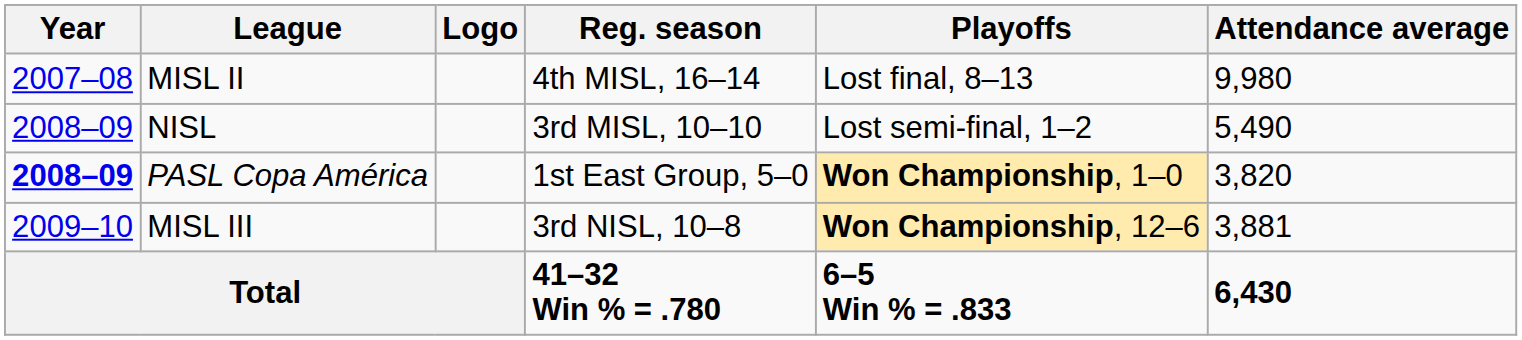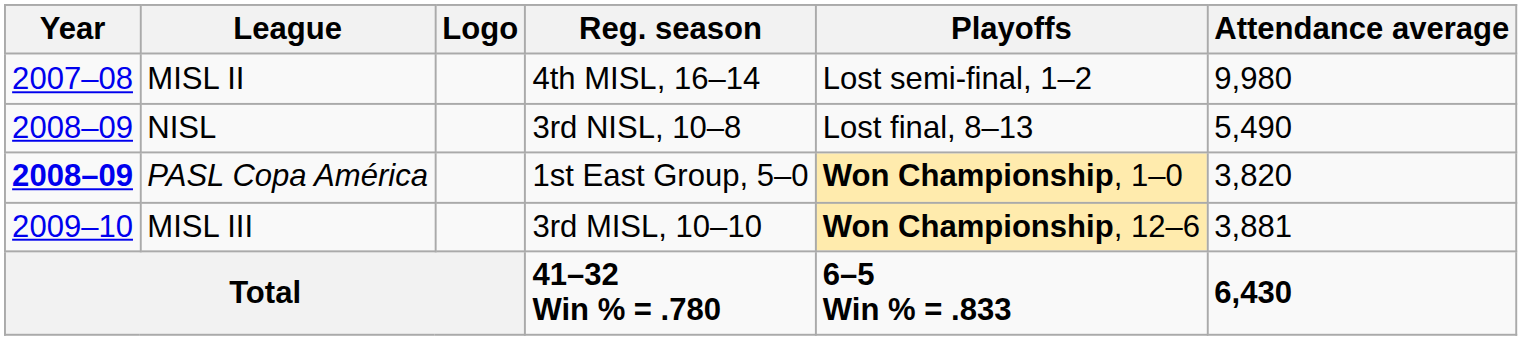(928, 78) Lost final, 8–13 -> (957, 78) Lost semi-final, 1–2
(647, 127) 3rd MISL, 10–10 -> (637, 127) 3rd NISL, 10–8
(957, 127) Lost semi-final, 1–2 -> (928, 127) Lost final, 8–13
(637, 226) 3rd NISL, 10–8 -> (647, 226) 3rd MISL, 10–10
